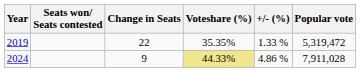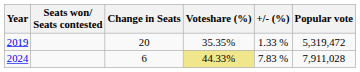(144, 42) 22 -> (144, 42) 20
(144, 59) 9 -> (144, 59) 6
(273, 59) 4.86 % -> (273, 59) 7.83 %
